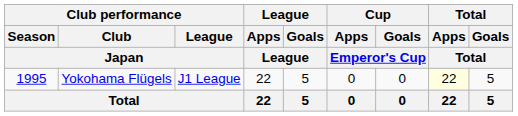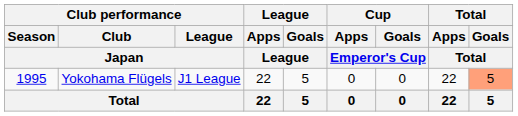(449, 79) lightyellow background -> (449, 79) no background
(491, 79) no background -> (491, 79) lightsalmon background
